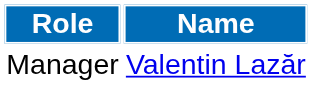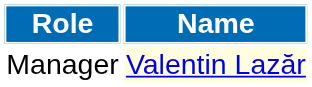(216, 64) no background -> (216, 64) lightyellow background
